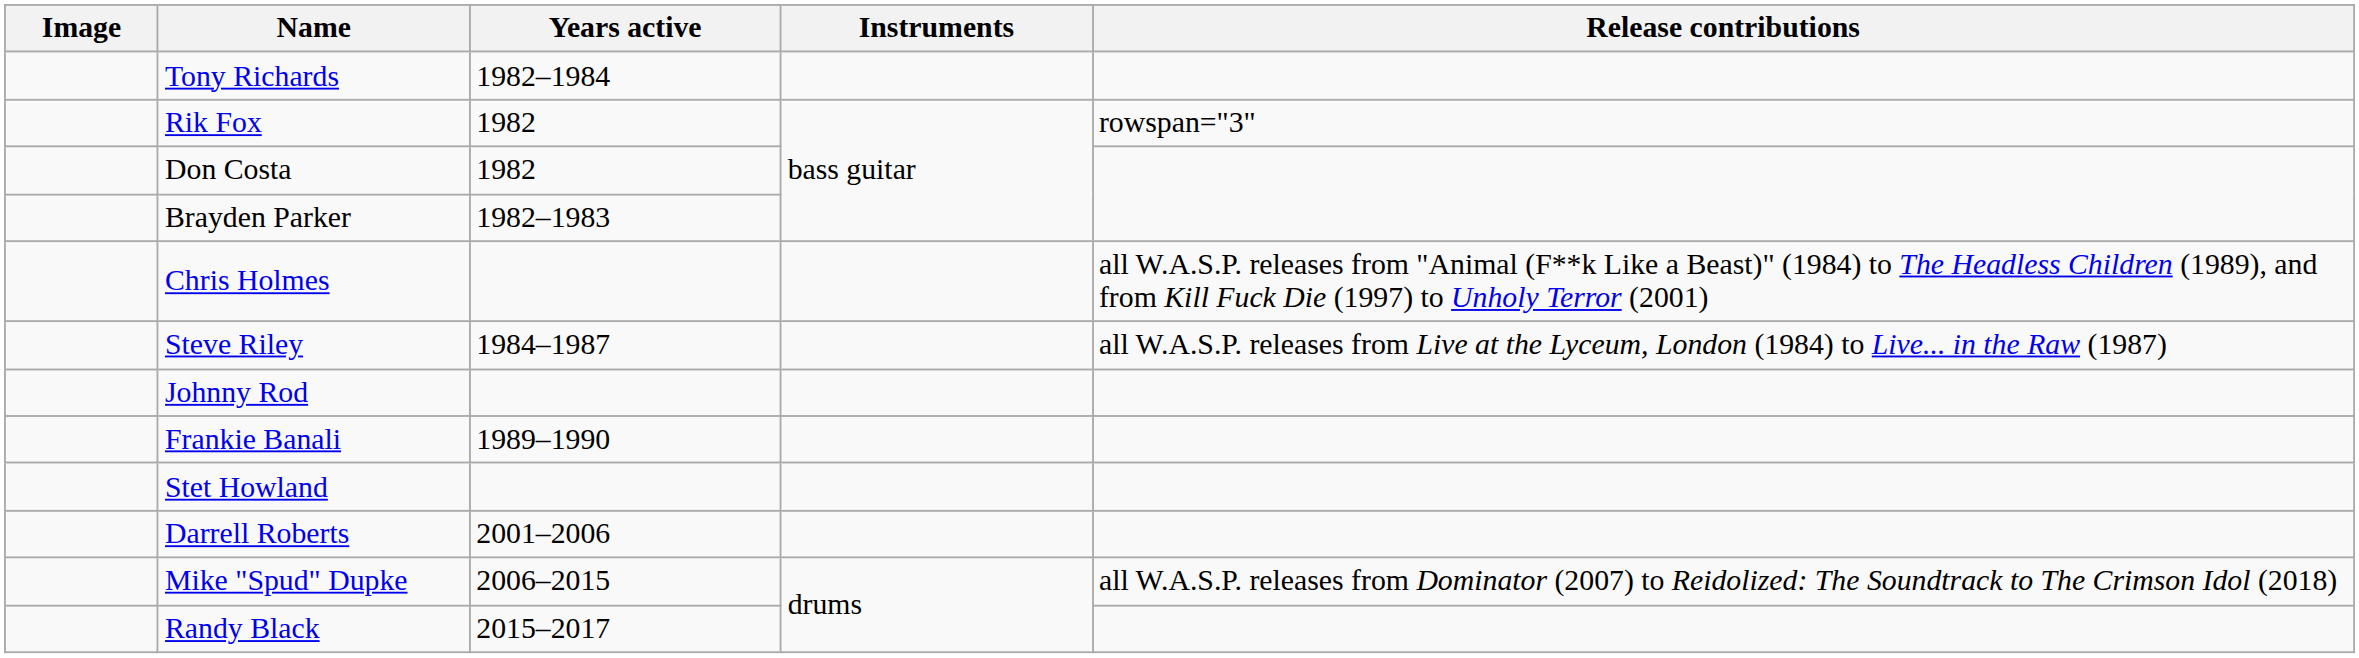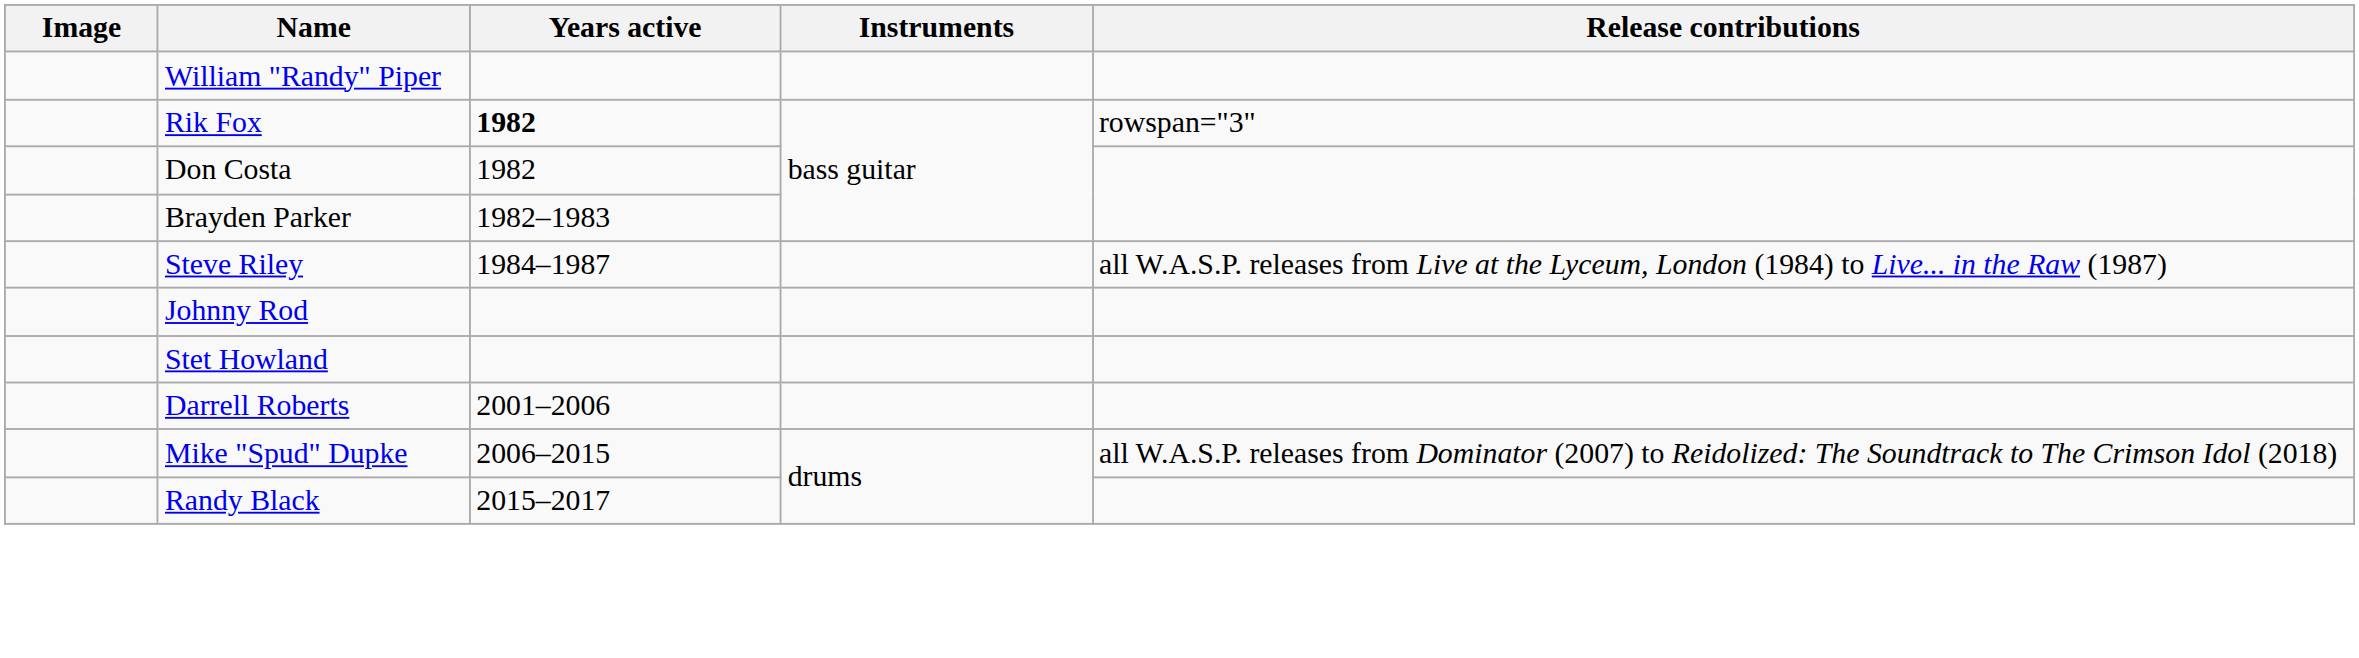- row: (252, 75)
+ row: (303, 75)
(506, 122) normal -> (506, 122) bold
- row: (247, 280)
- row: (253, 439)
